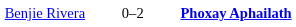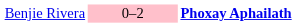(133, 13) no background -> (133, 13) pink background
